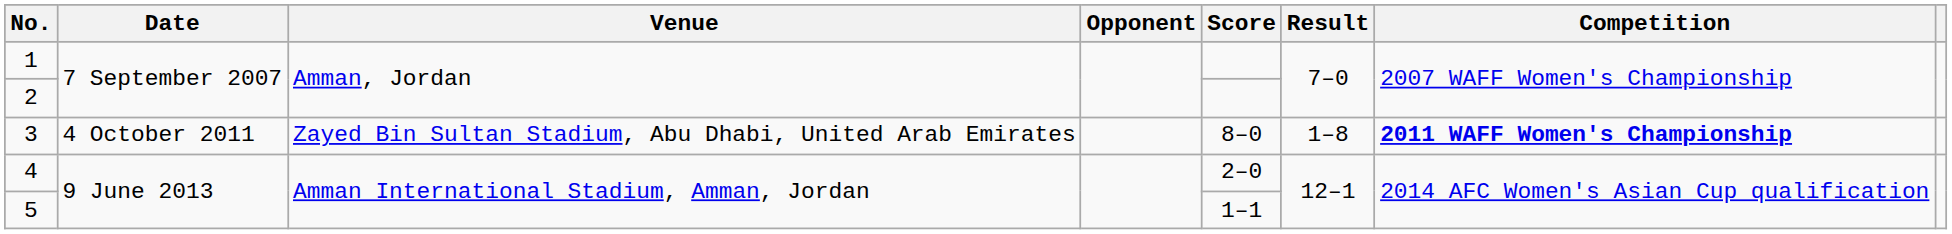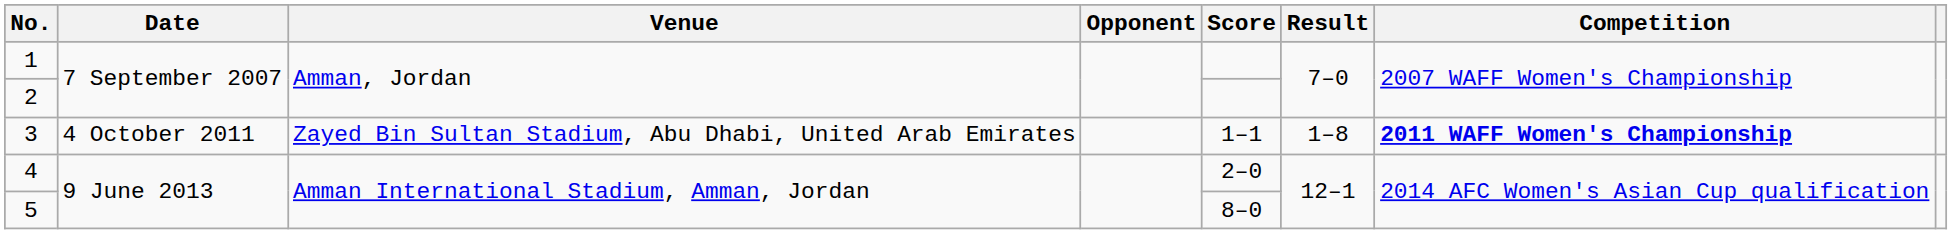(1242, 135) 8–0 -> (1242, 135) 1–1
(1242, 210) 1–1 -> (1242, 210) 8–0
